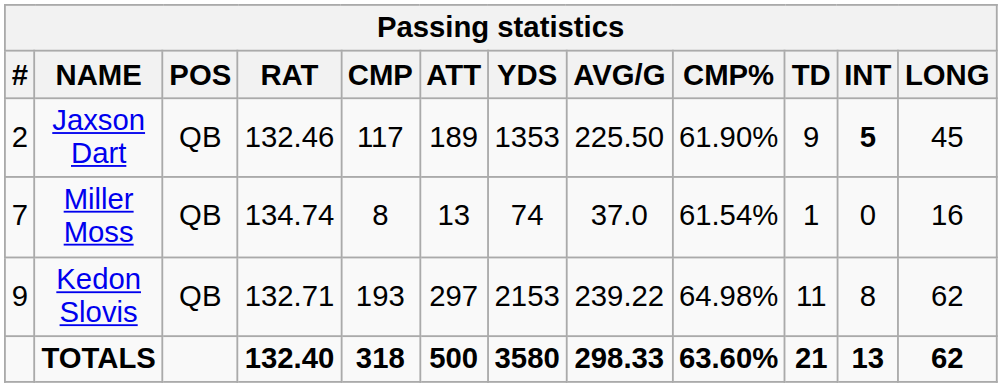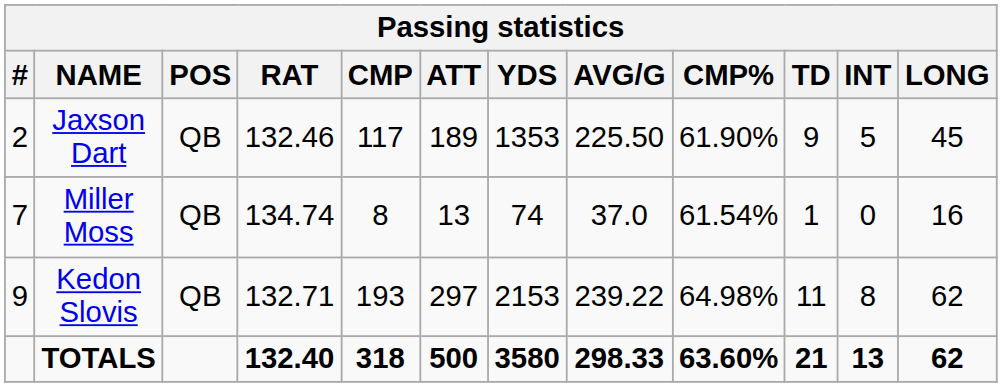(868, 137) bold -> (868, 137) normal
